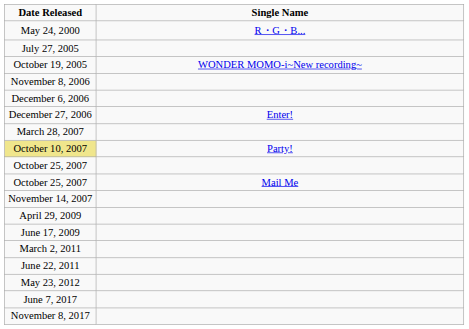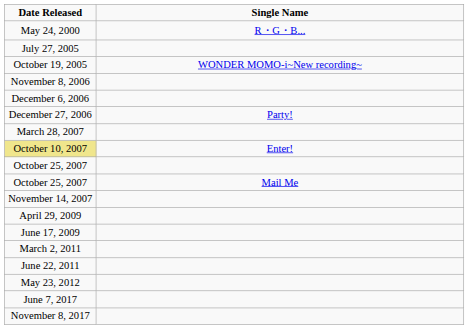(280, 115) Enter! -> (280, 115) Party!
(280, 148) Party! -> (280, 148) Enter!
